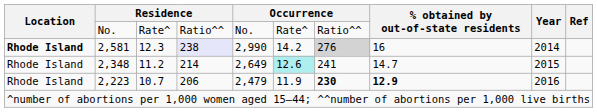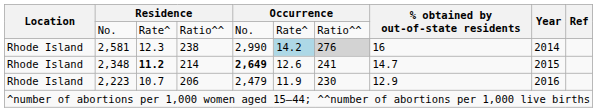(45, 47) bold -> (45, 47) normal
(189, 47) lavender background -> (189, 47) no background
(289, 47) no background -> (289, 47) lightblue background
(151, 64) normal -> (151, 64) bold
(251, 64) normal -> (251, 64) bold
(289, 64) paleturquoise background -> (289, 64) no background
(327, 82) bold -> (327, 82) normal
(385, 82) bold -> (385, 82) normal
